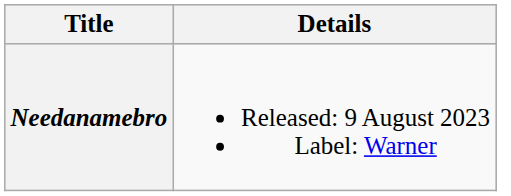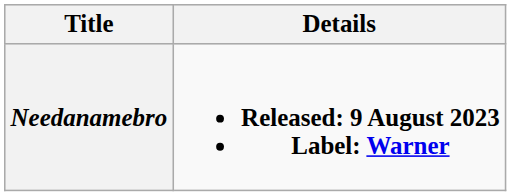(334, 131) normal -> (339, 131) bold
